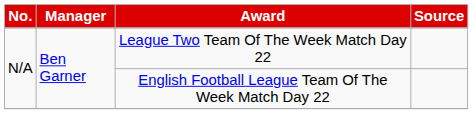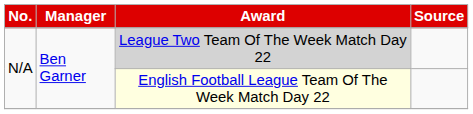(263, 48) no background -> (263, 48) lightgrey background
(263, 88) no background -> (263, 88) lightyellow background
